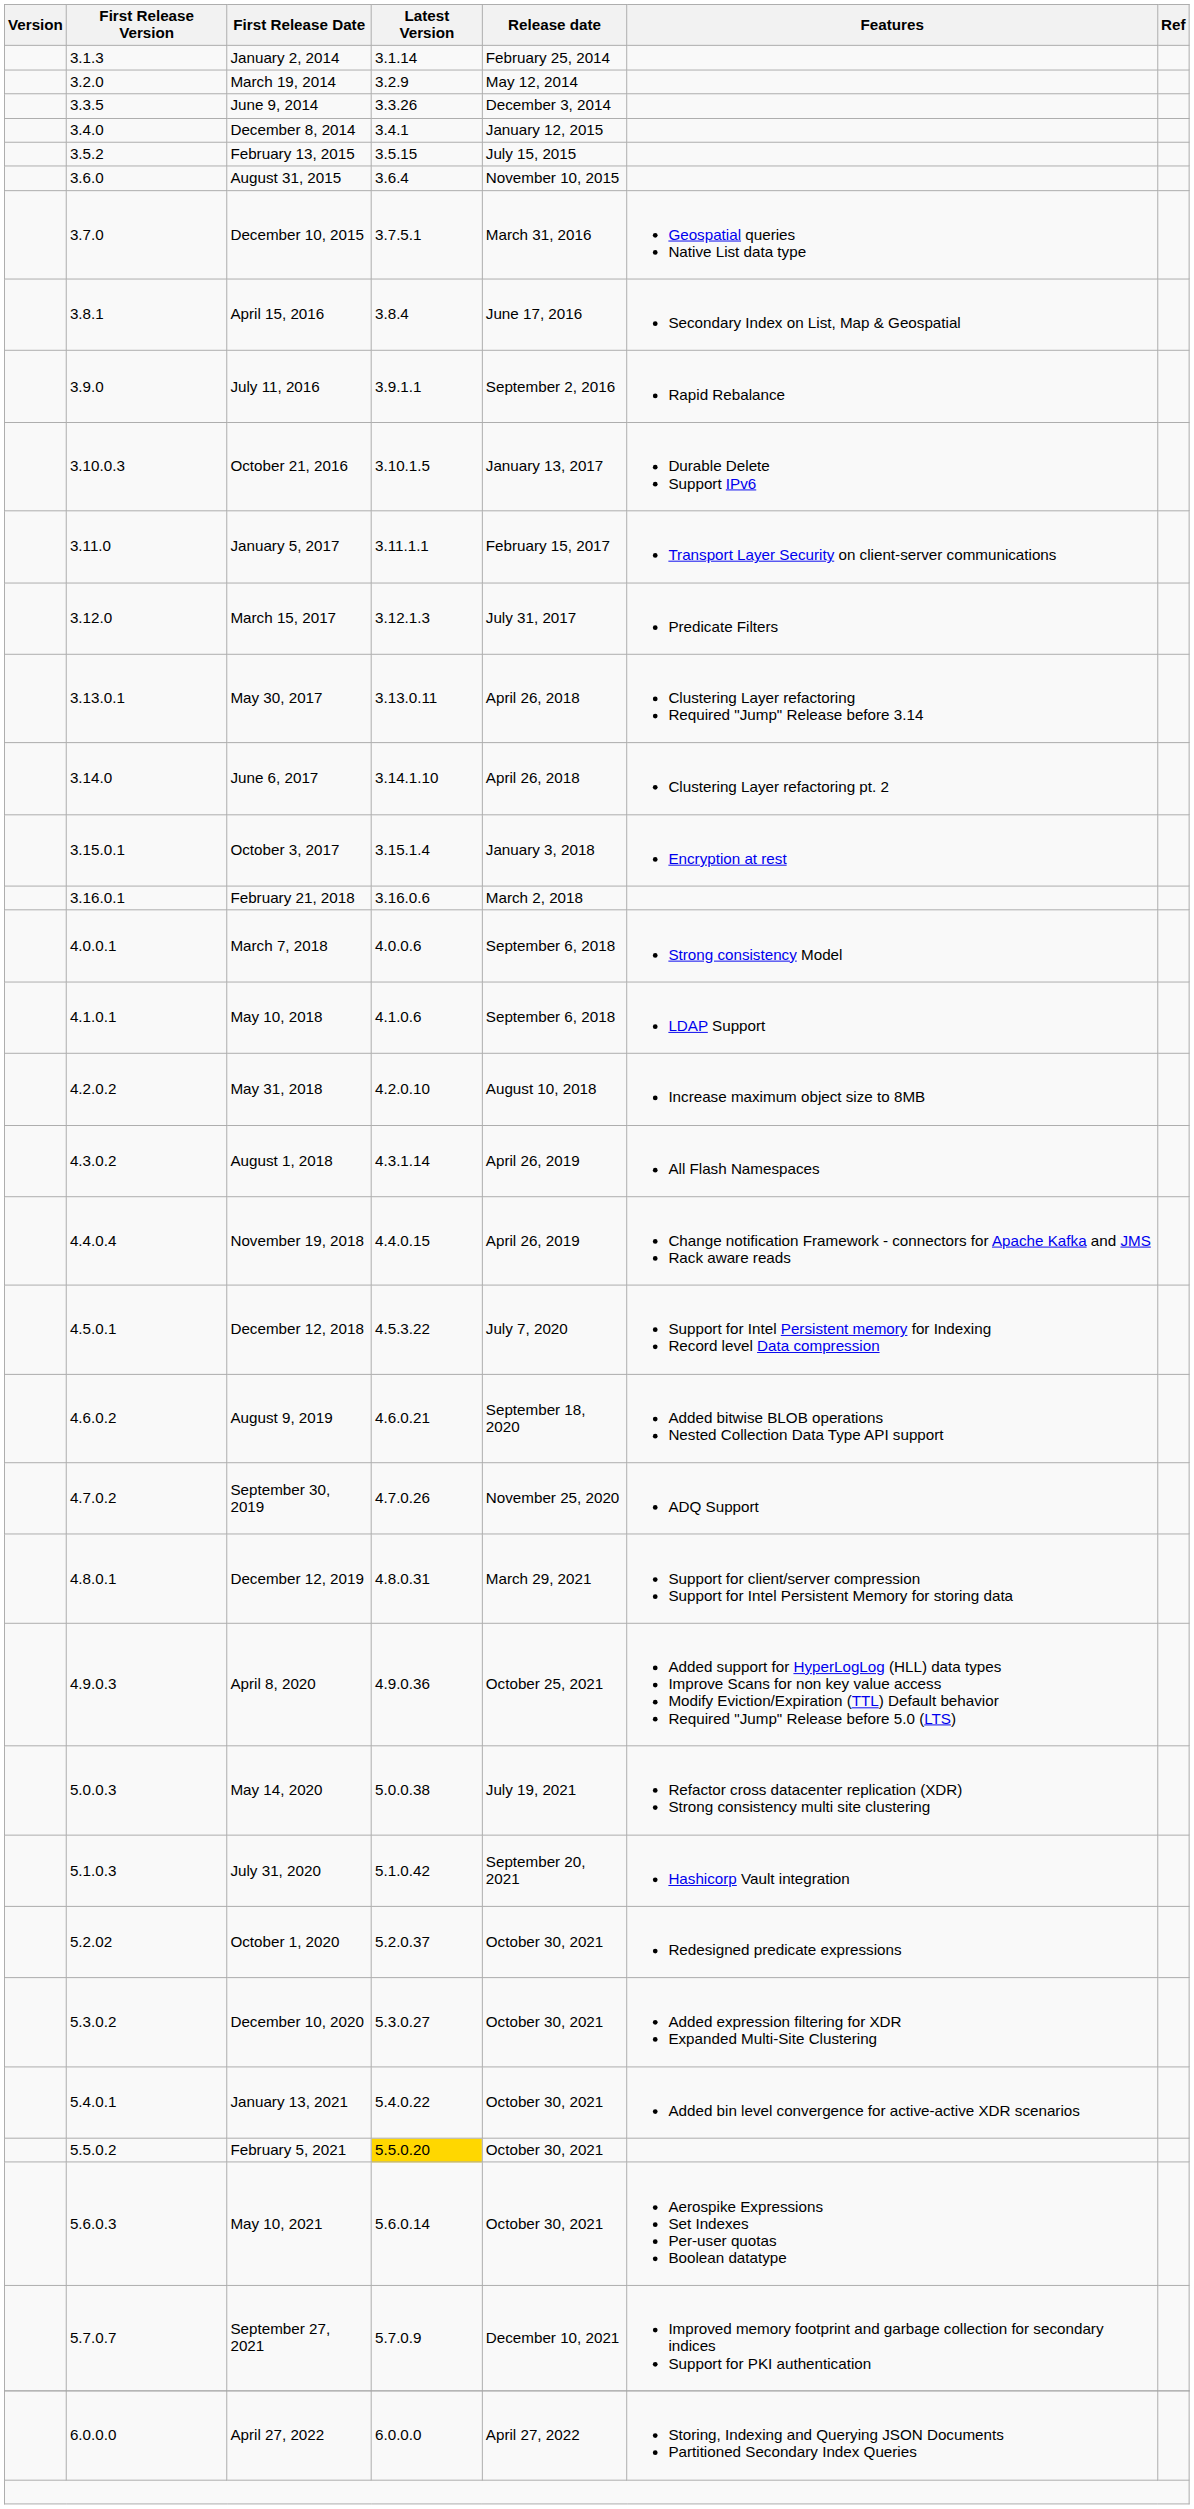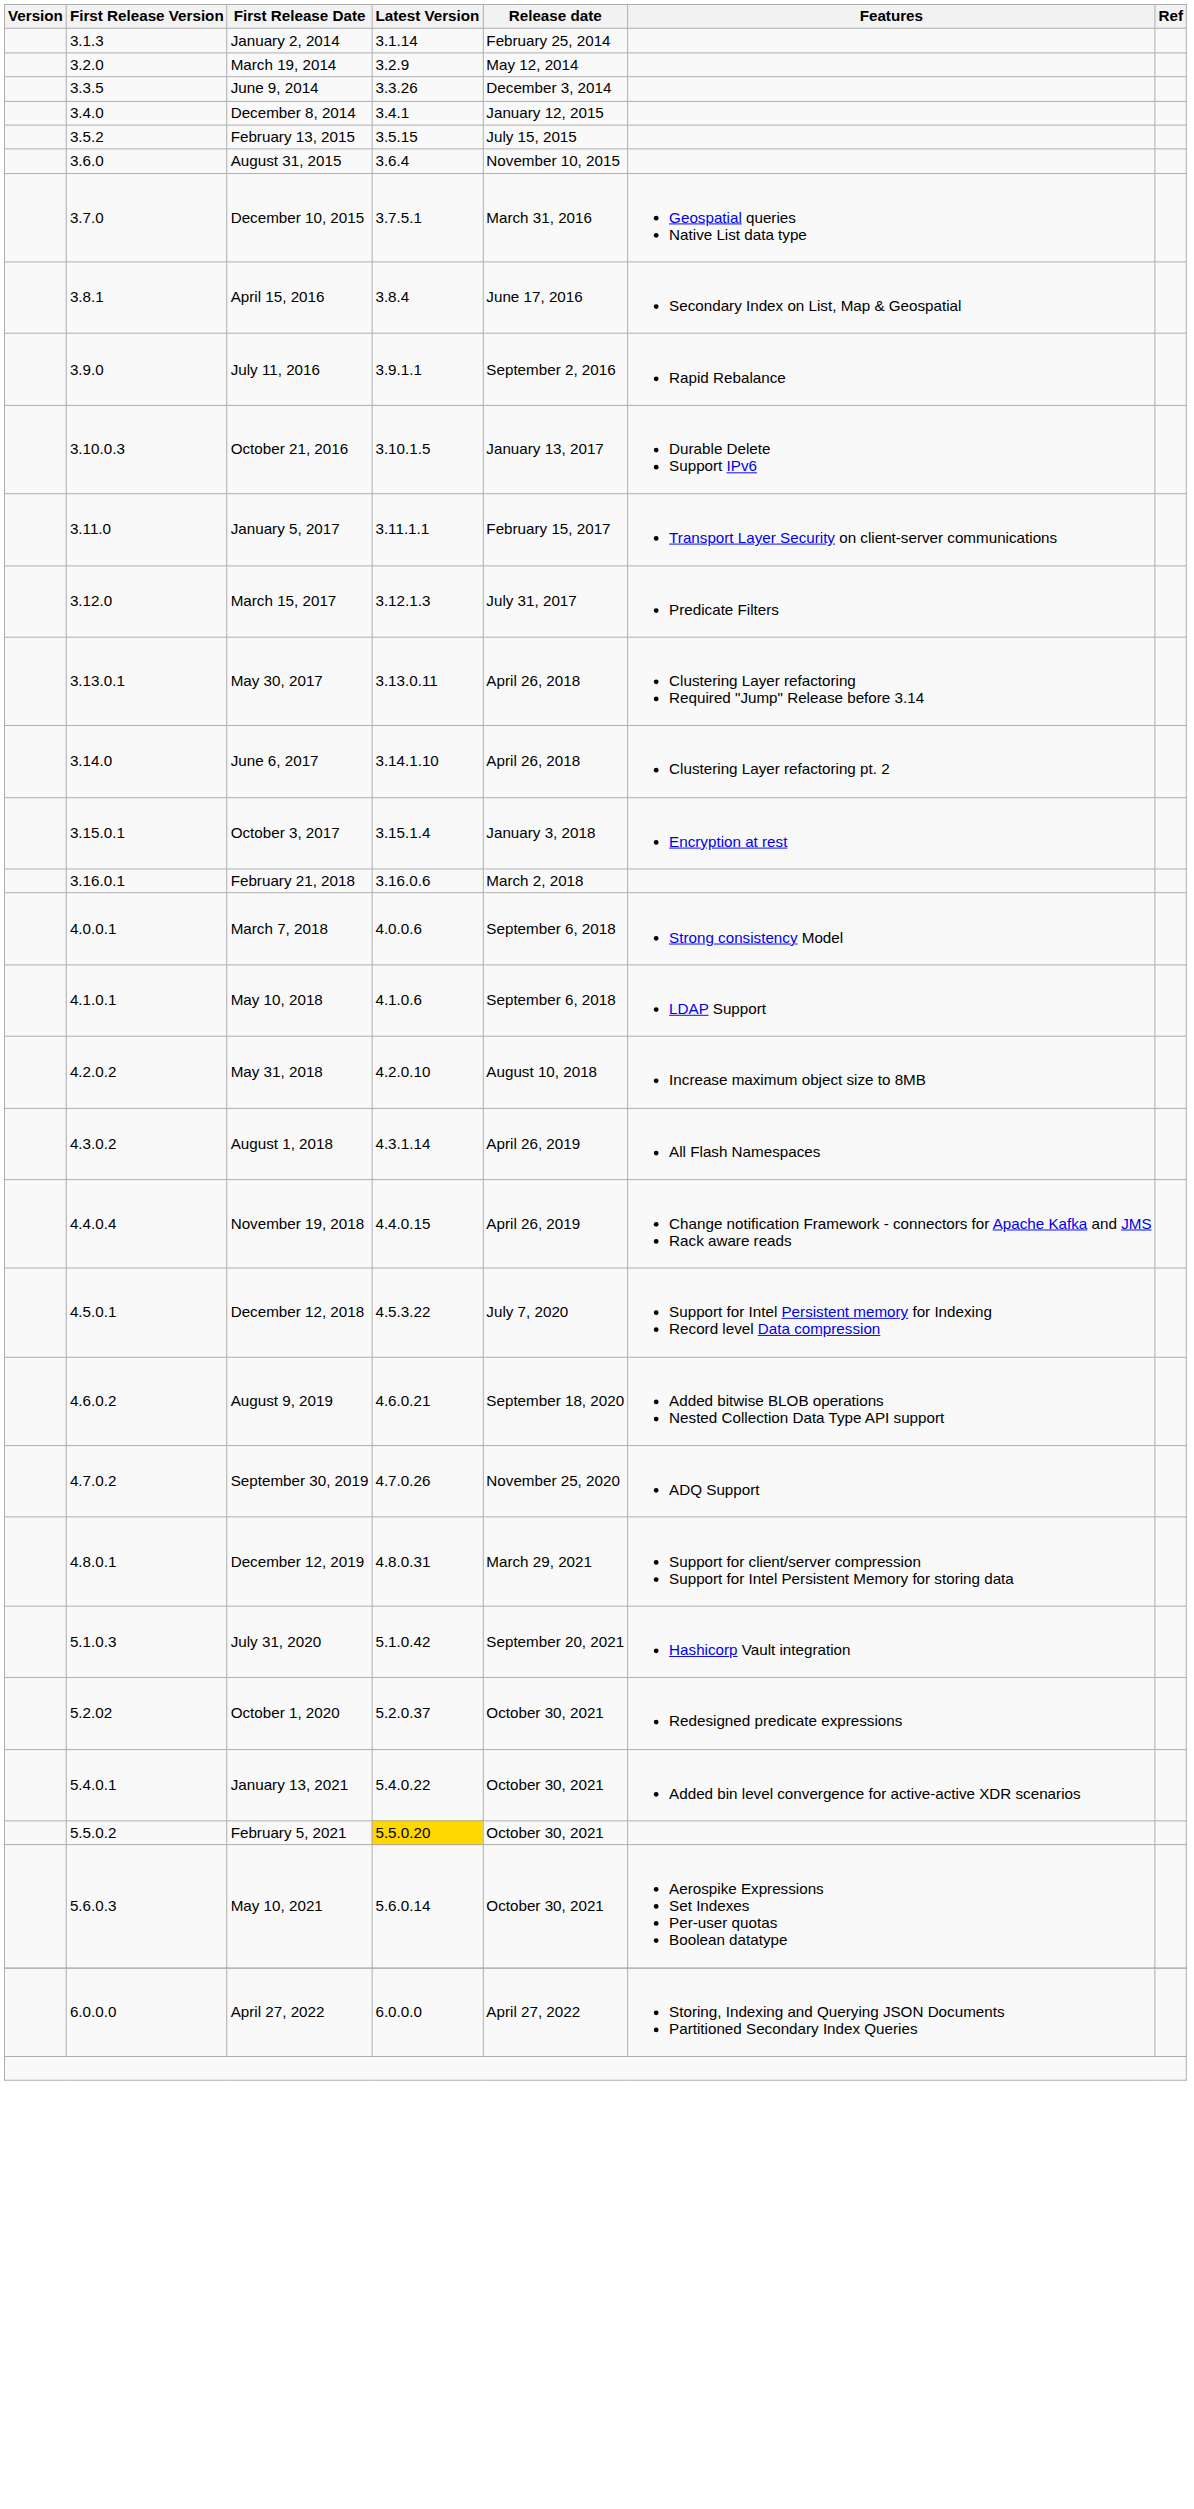- row: (93, 1684)
- row: (93, 1790)
- row: (93, 2022)
- row: (93, 2338)
